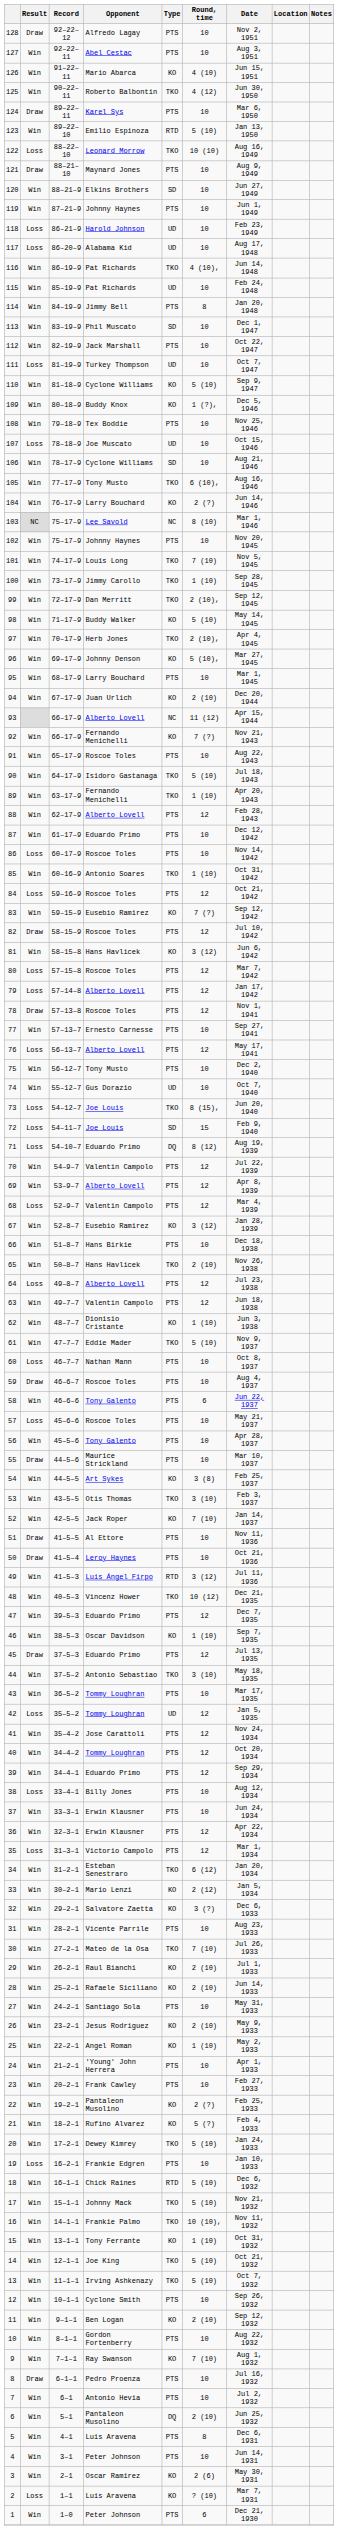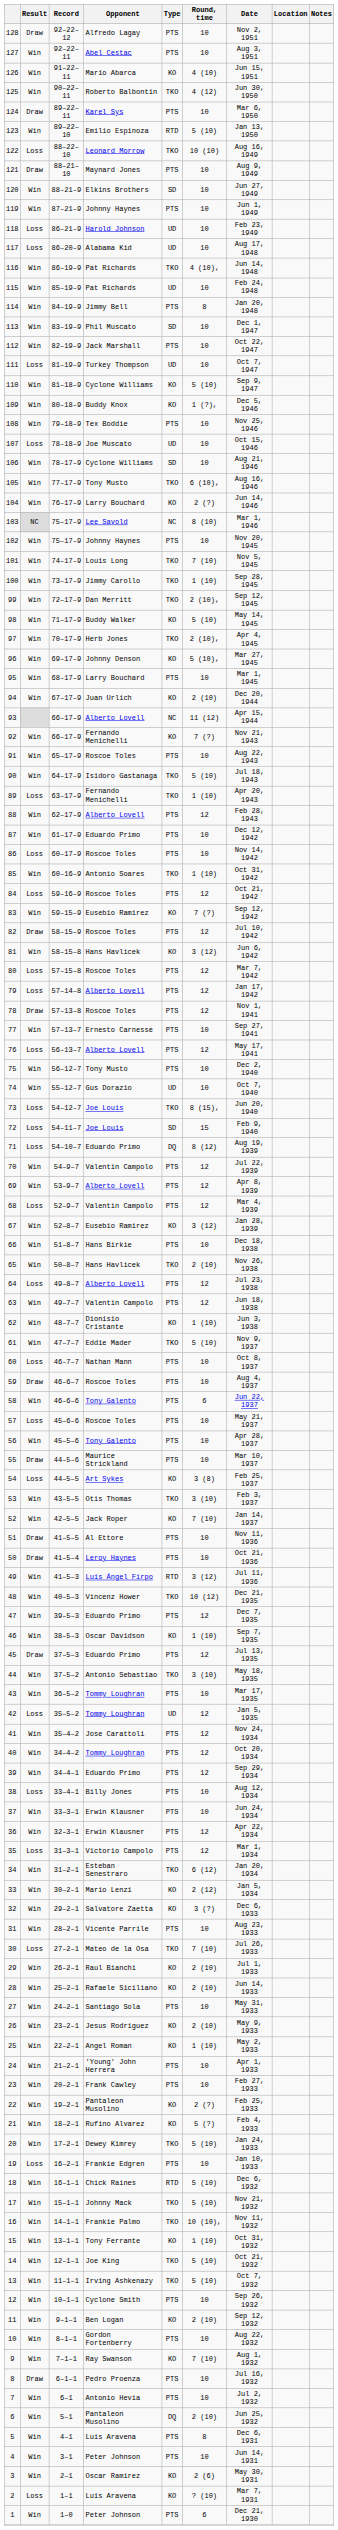(35, 796) Win -> (35, 796) Loss
(35, 1480) Win -> (35, 1480) Loss
(35, 1949) Win -> (35, 1949) Loss
